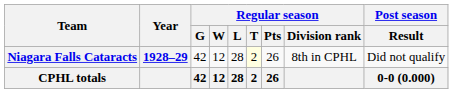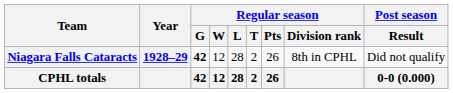(200, 57) normal -> (200, 57) bold
(254, 57) lightyellow background -> (254, 57) no background
